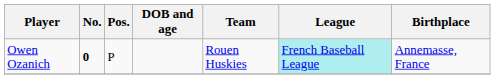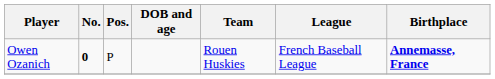(323, 56) paleturquoise background -> (320, 56) no background
(426, 56) normal -> (423, 56) bold
